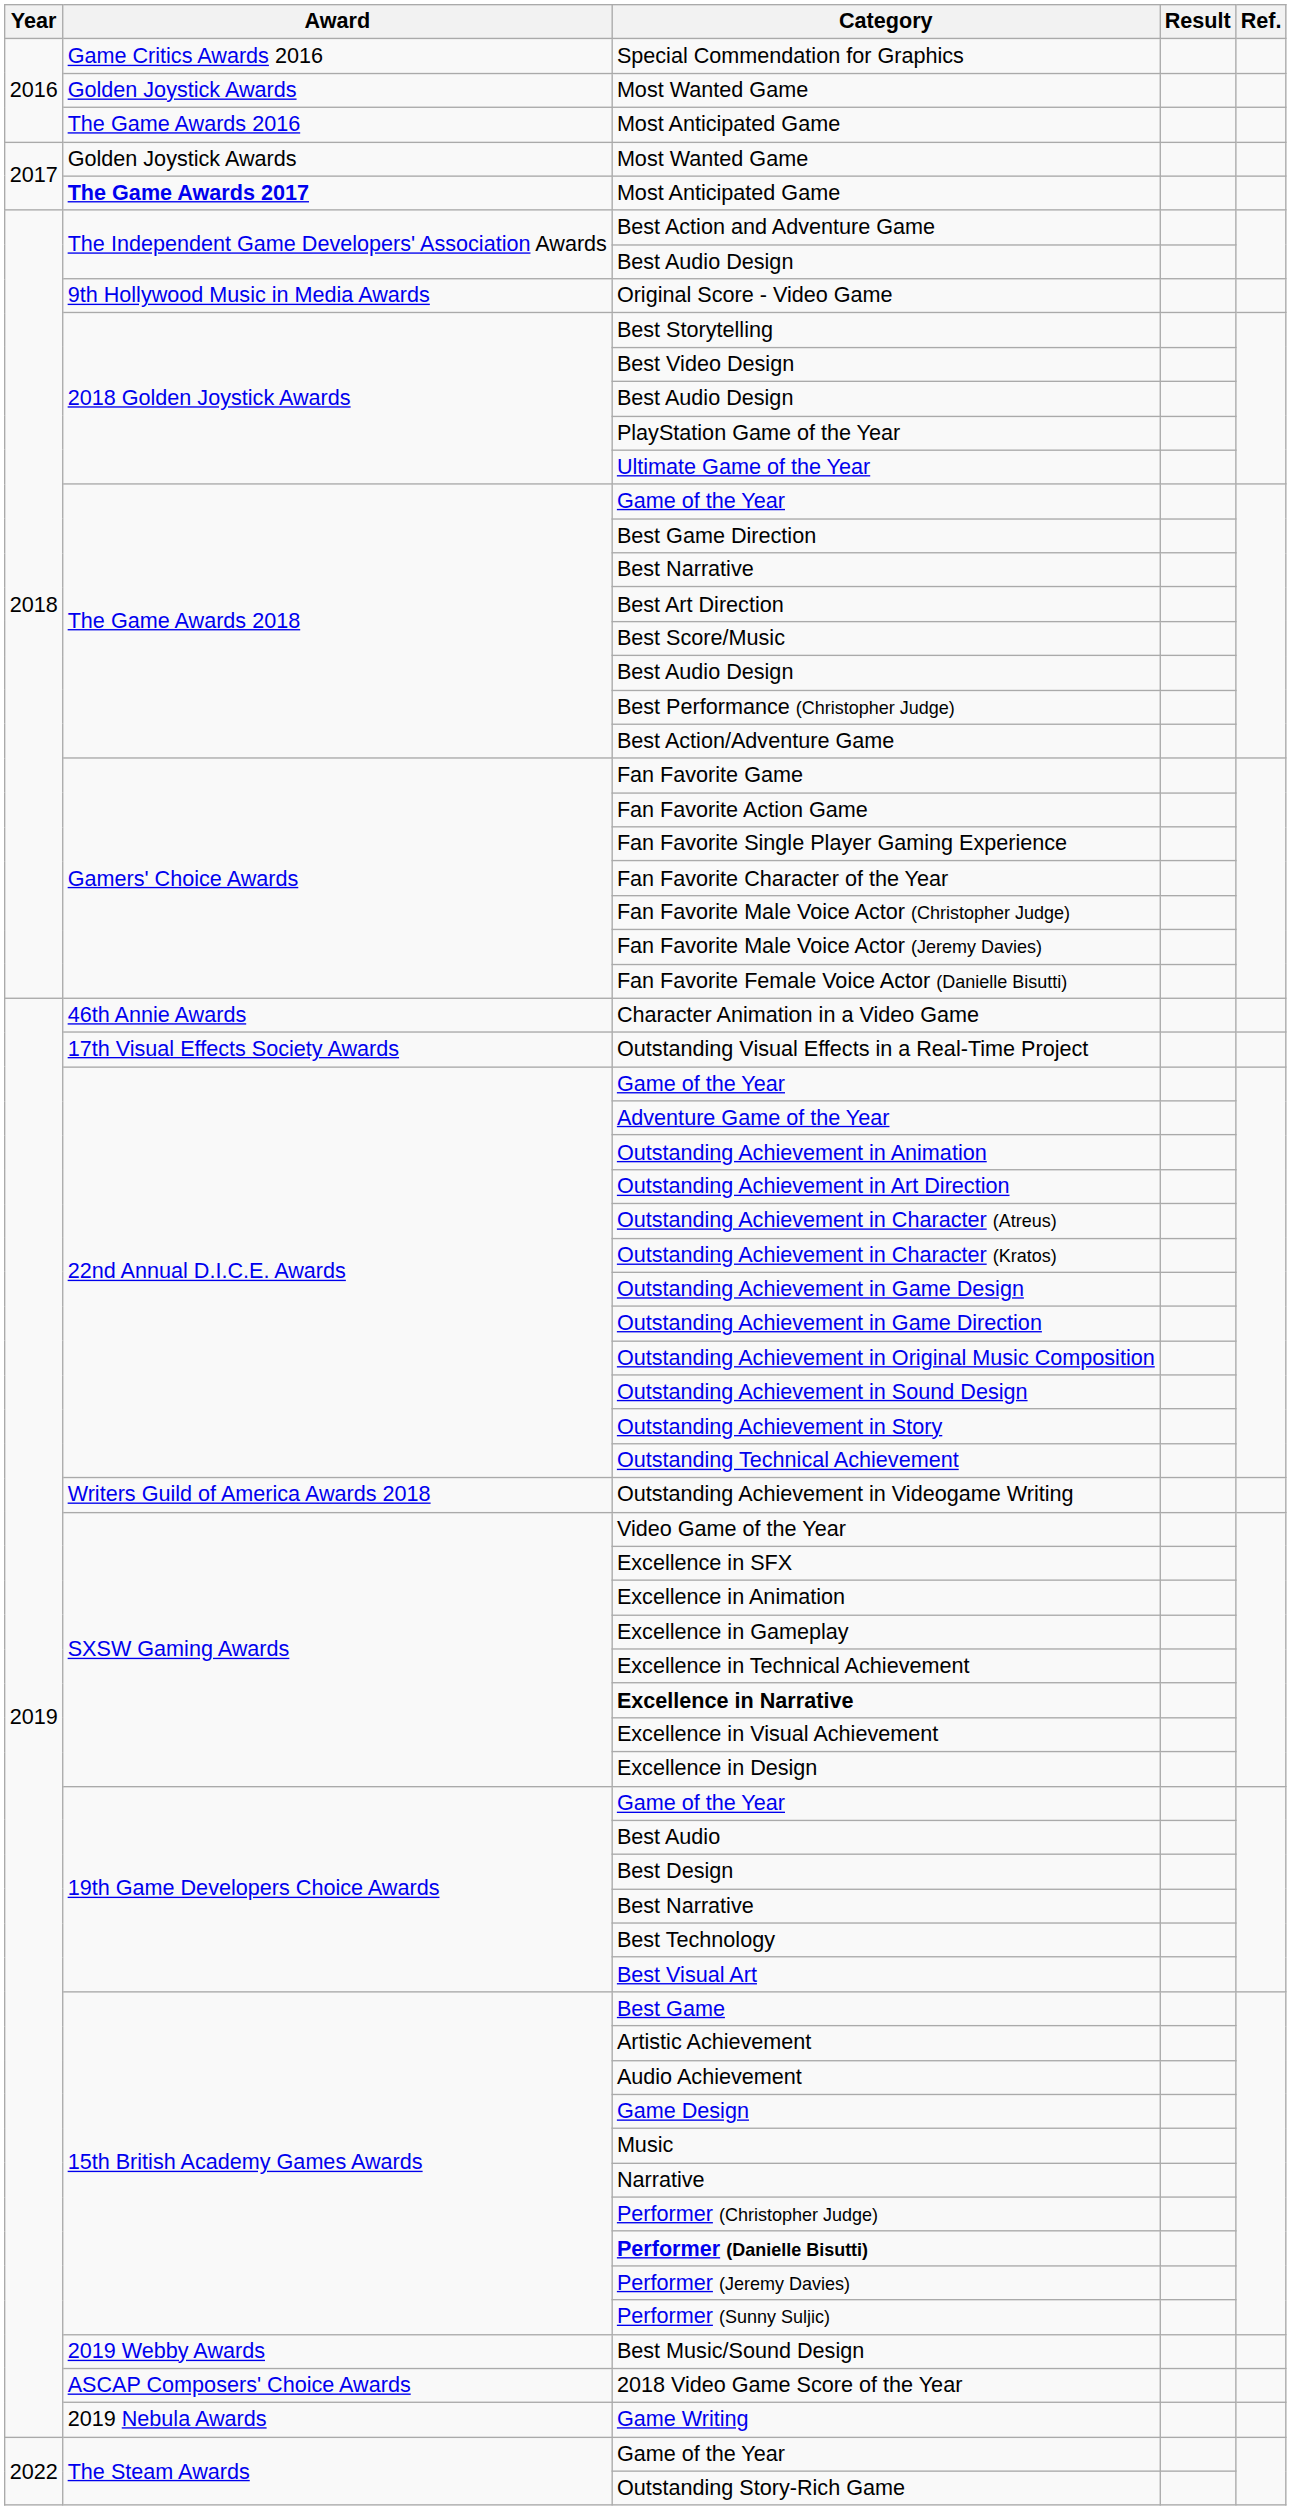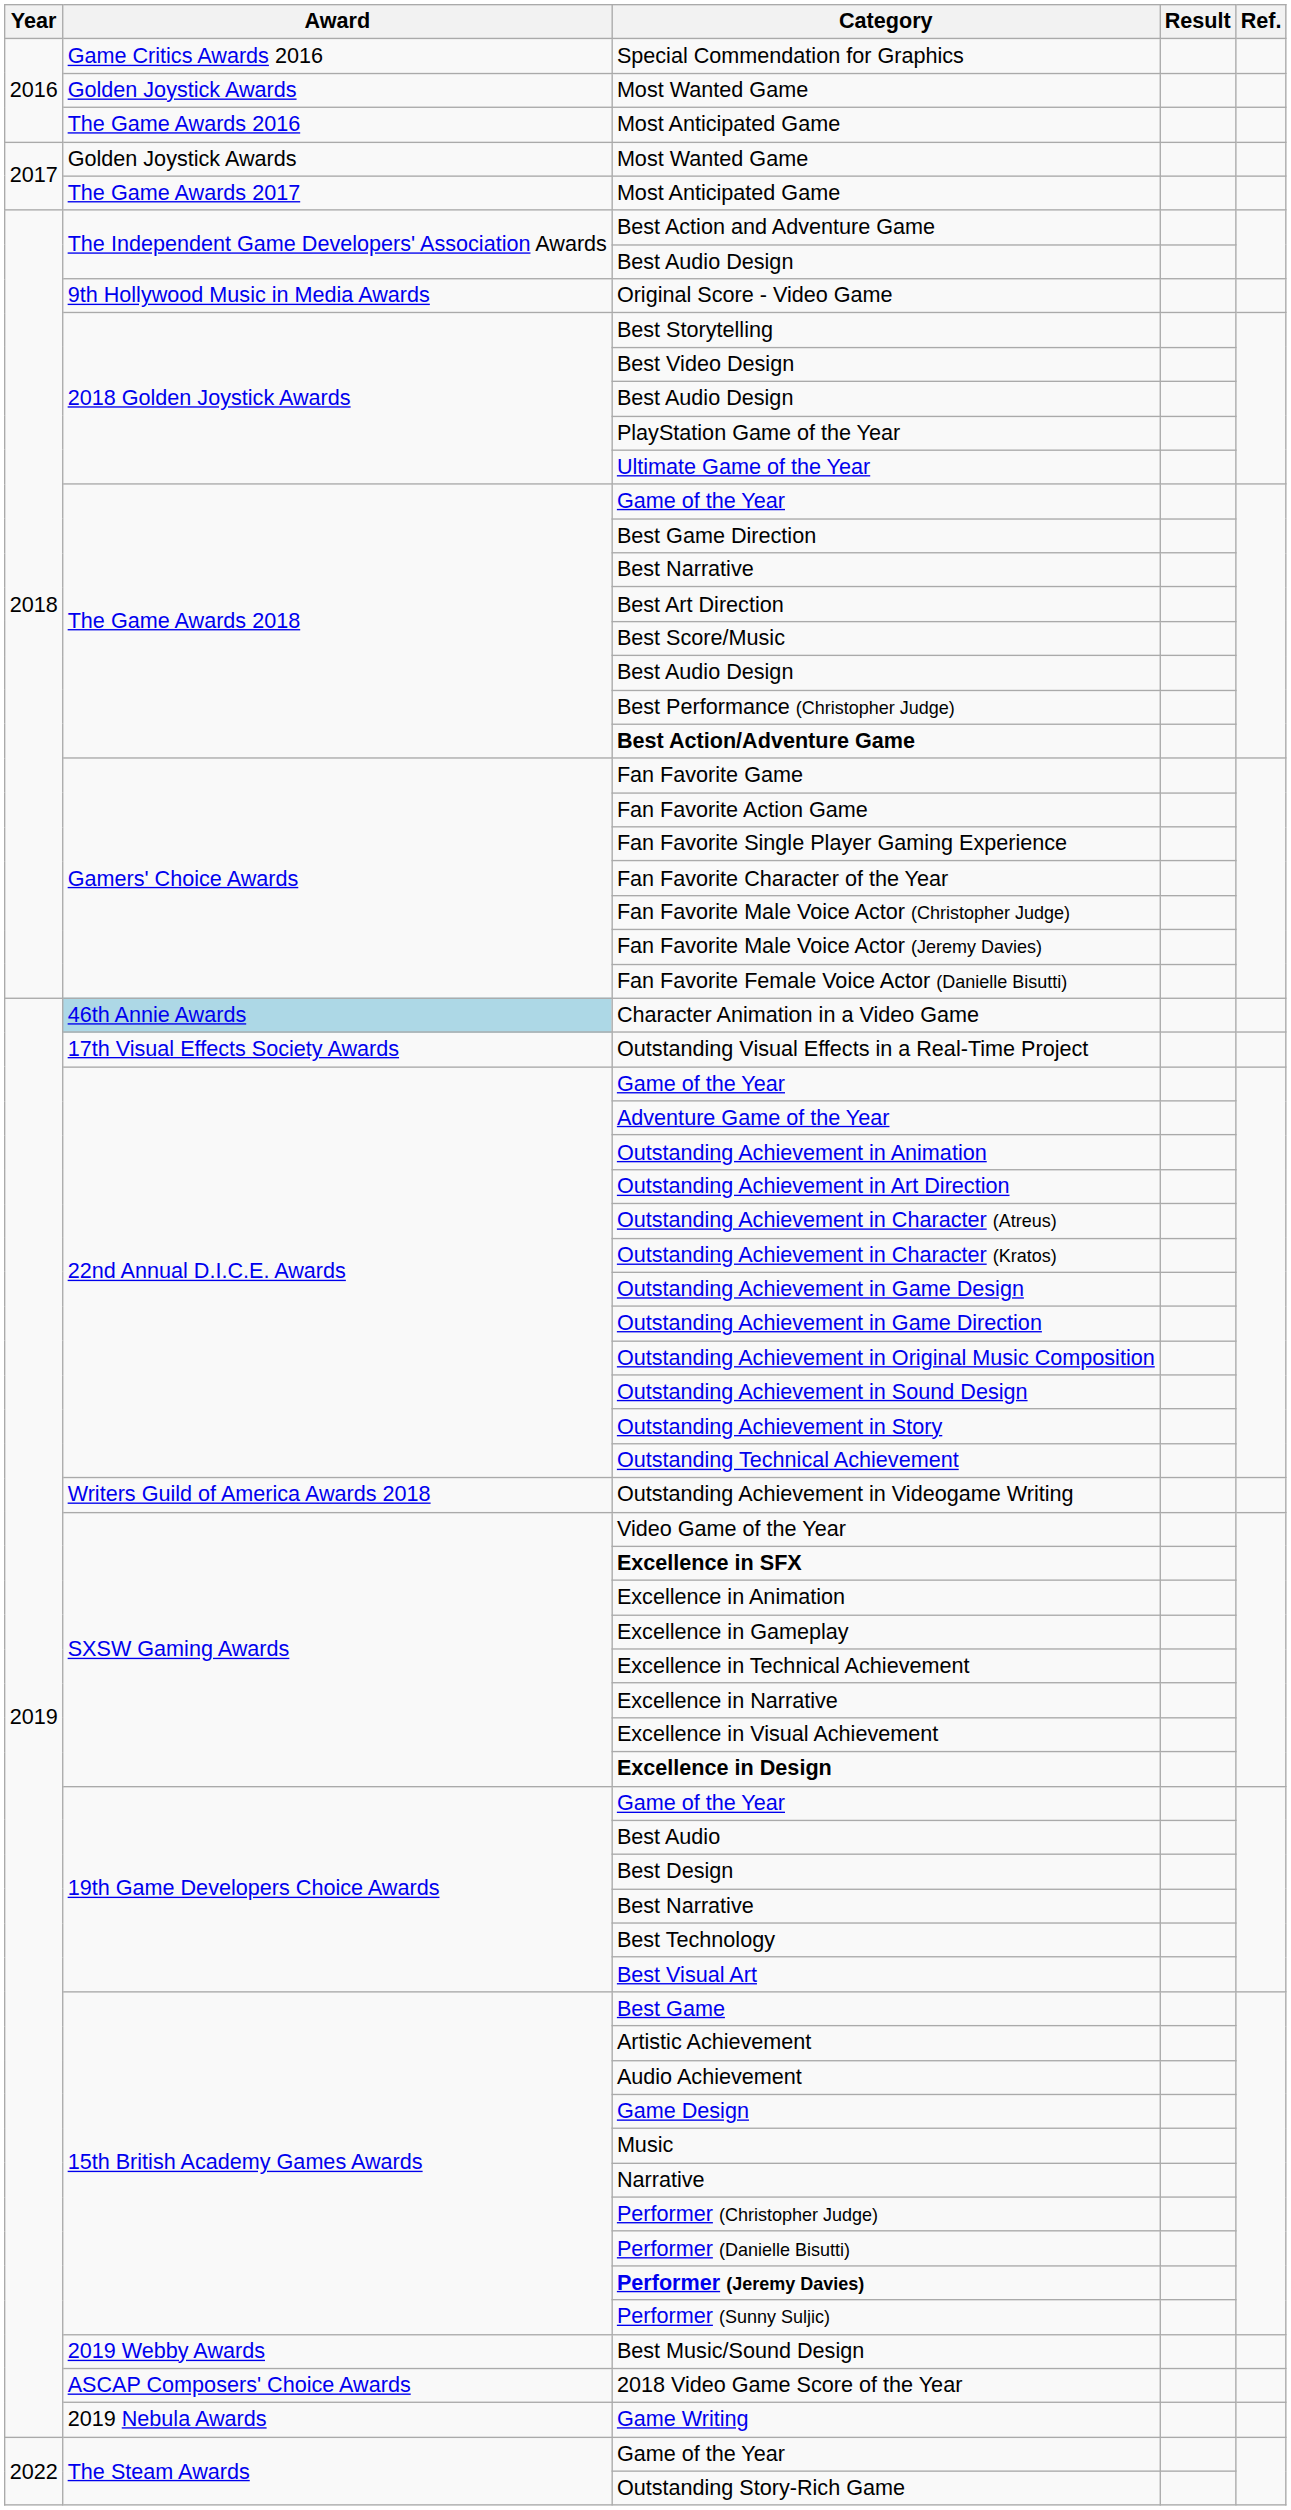(188, 192) bold -> (184, 192) normal
(756, 741) normal -> (766, 741) bold
(157, 1015) no background -> (157, 1015) lightblue background
(705, 1563) normal -> (709, 1563) bold
(735, 1700) bold -> (727, 1700) normal
(717, 1768) normal -> (724, 1768) bold
(742, 2248) bold -> (733, 2248) normal
(733, 2282) normal -> (741, 2282) bold
